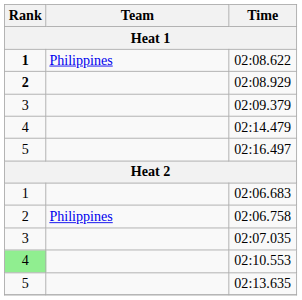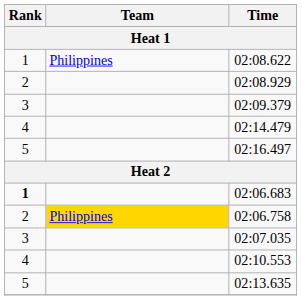(25, 60) bold -> (25, 60) normal
(25, 82) bold -> (25, 82) normal
(25, 194) normal -> (25, 194) bold
(81, 216) no background -> (81, 216) gold background
(25, 261) lightgreen background -> (25, 261) no background
